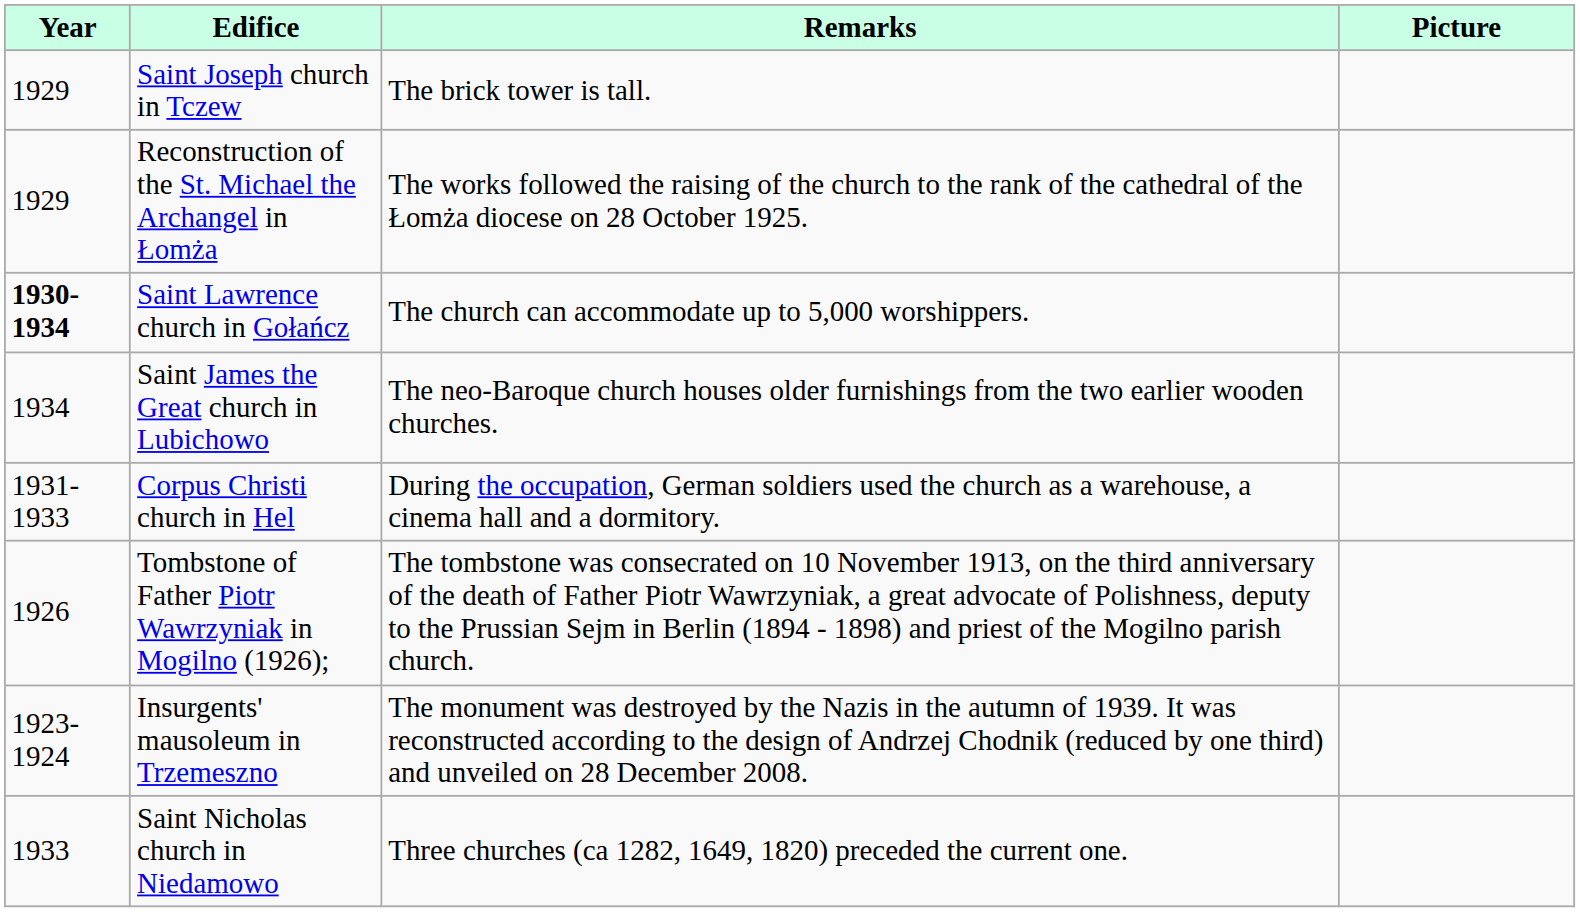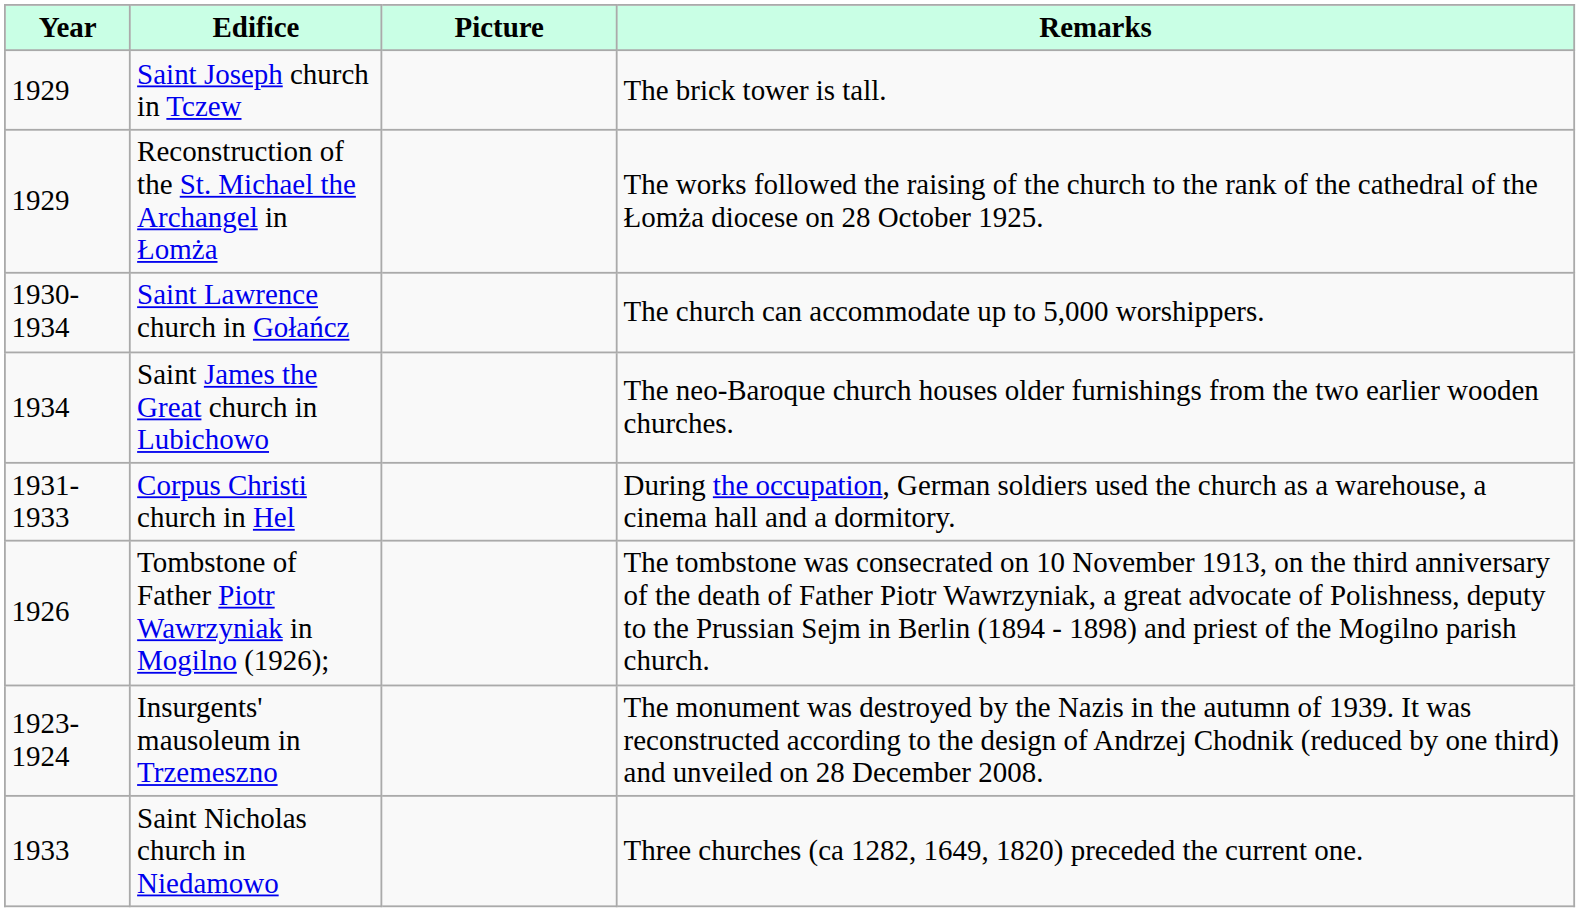columns swapped: (860, 27) <-> (1456, 27)
(45, 311) bold -> (45, 311) normal
